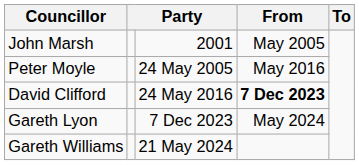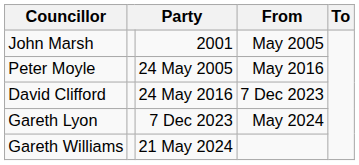(283, 95) bold -> (282, 95) normal
